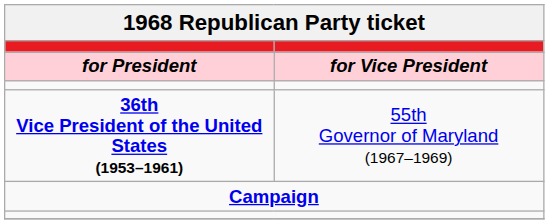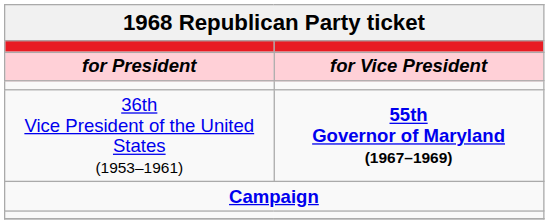(139, 136) bold -> (139, 136) normal
(409, 136) normal -> (409, 136) bold
